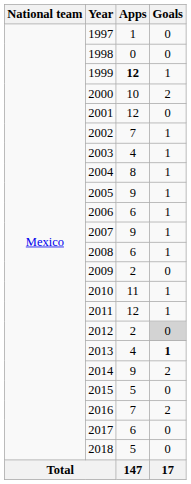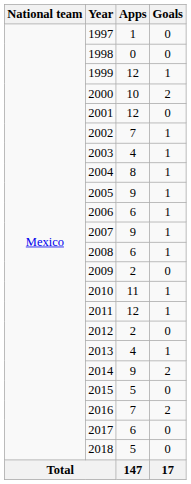(133, 73) bold -> (133, 73) normal
(168, 331) lightgrey background -> (168, 331) no background
(168, 350) bold -> (168, 350) normal
